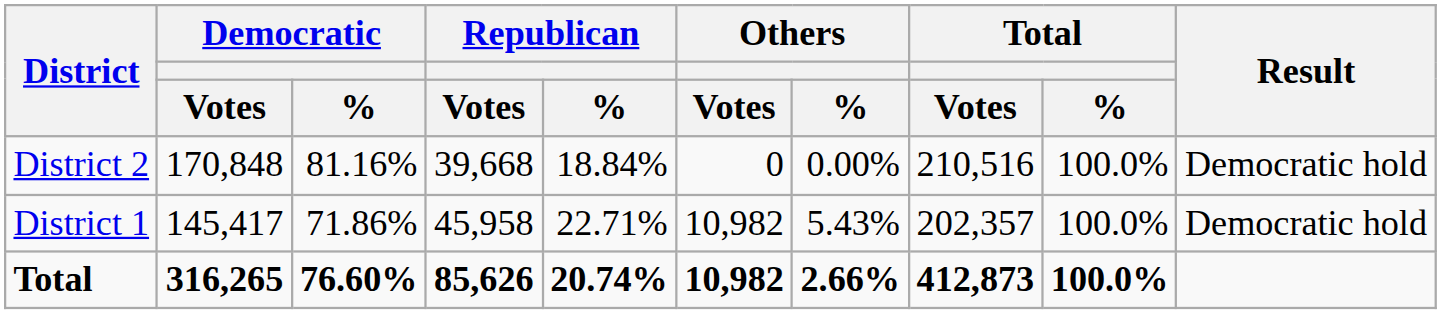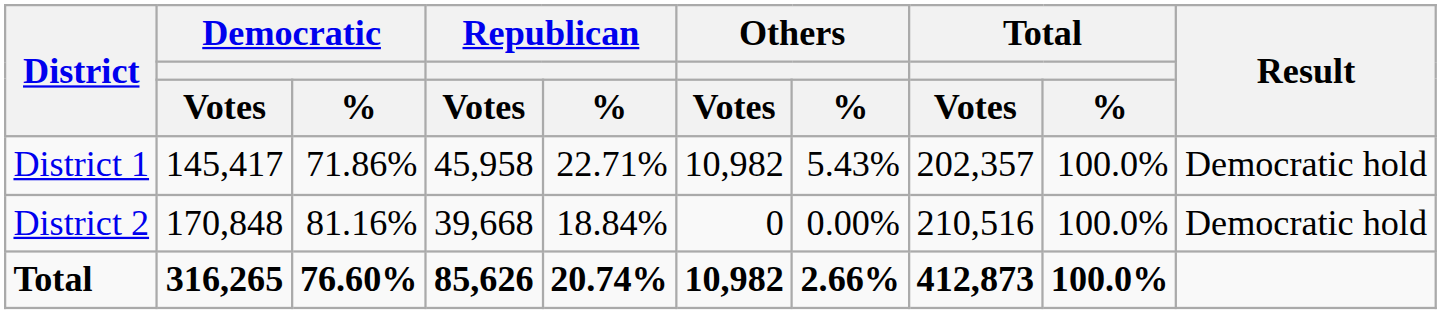rows swapped: (81, 221) <-> (81, 164)
